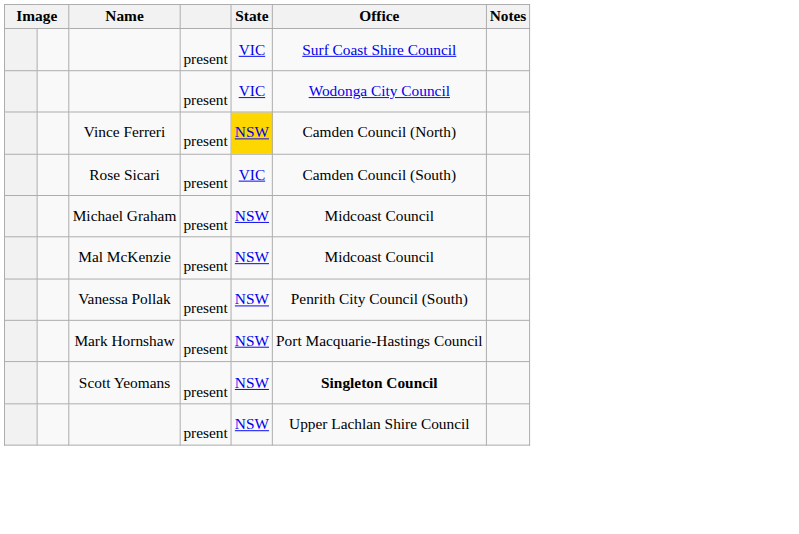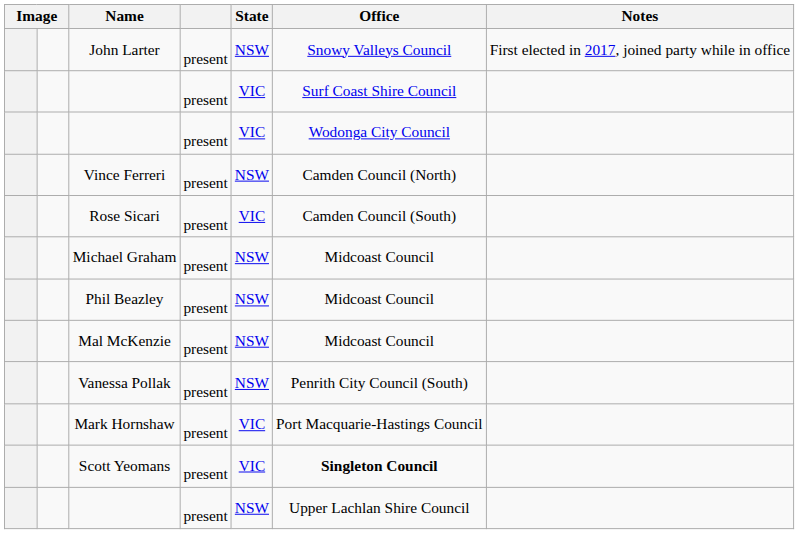+ row: (21, 50)
(252, 132) gold background -> (252, 174) no background
+ row: (21, 300)
(252, 341) NSW -> (252, 424) VIC
(252, 382) NSW -> (252, 466) VIC
